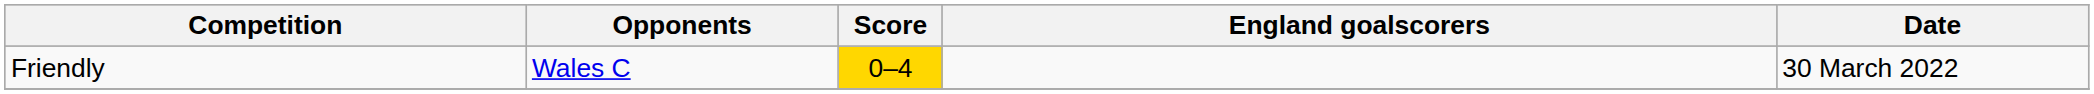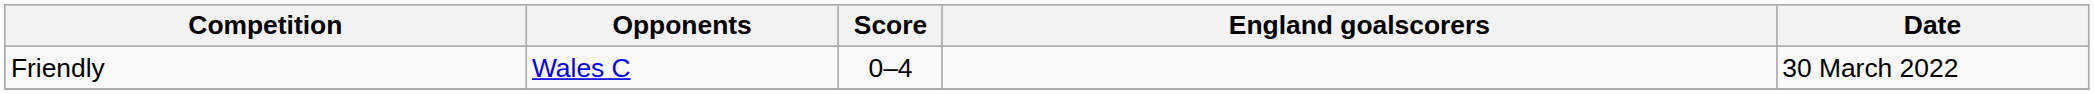(890, 67) gold background -> (890, 67) no background
